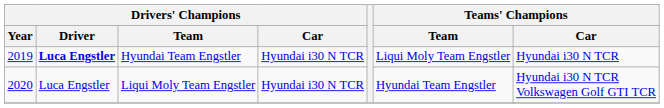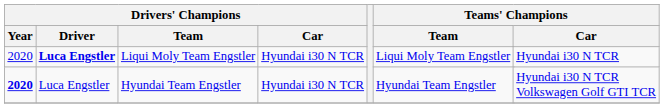(20, 57) 2019 -> (20, 57) 2020
(181, 57) Hyundai Team Engstler -> (188, 57) Liqui Moly Team Engstler
(20, 85) normal -> (20, 85) bold
(188, 85) Liqui Moly Team Engstler -> (181, 85) Hyundai Team Engstler
